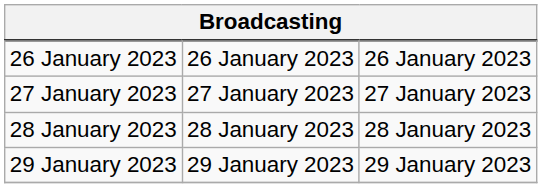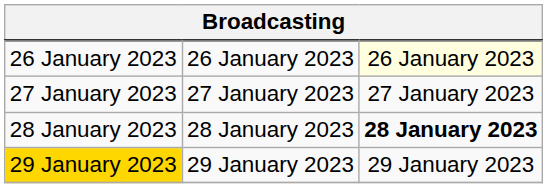(448, 58) no background -> (451, 58) lightyellow background
(448, 129) normal -> (451, 129) bold
(93, 165) no background -> (93, 165) gold background
